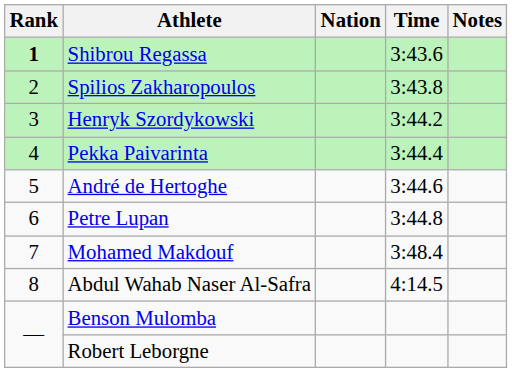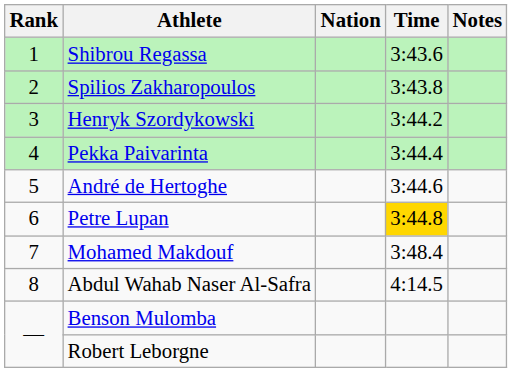(34, 53) bold -> (34, 53) normal
(417, 218) no background -> (417, 218) gold background
